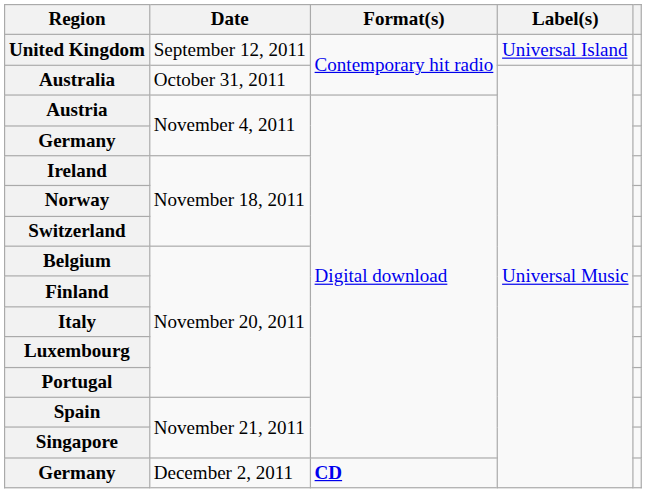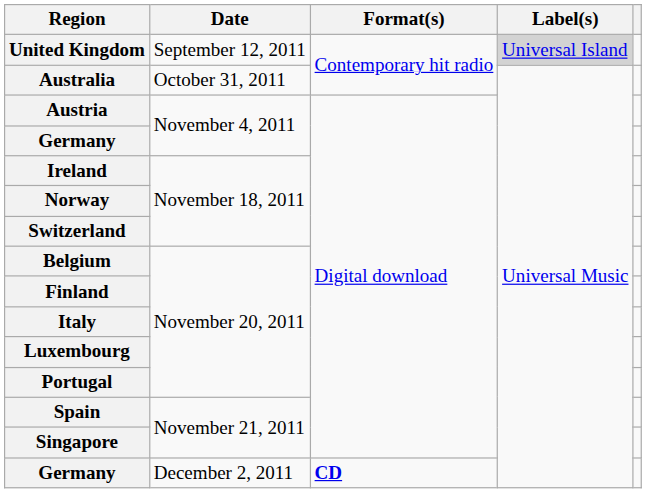(565, 49) no background -> (565, 49) lightgrey background
